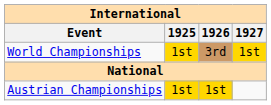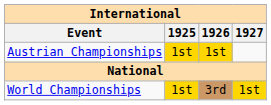rows swapped: (74, 52) <-> (85, 90)
